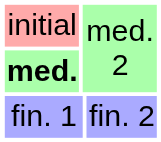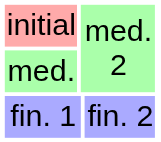(42, 70) bold -> (41, 70) normal
